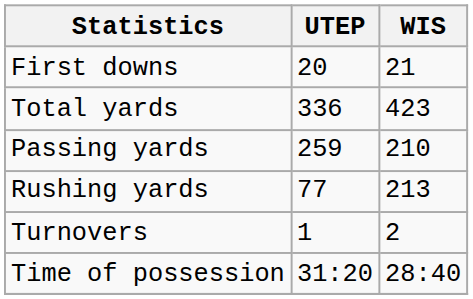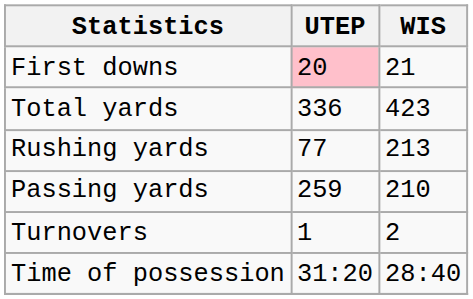(312, 67) no background -> (312, 67) pink background
rows swapped: (110, 191) <-> (110, 150)
